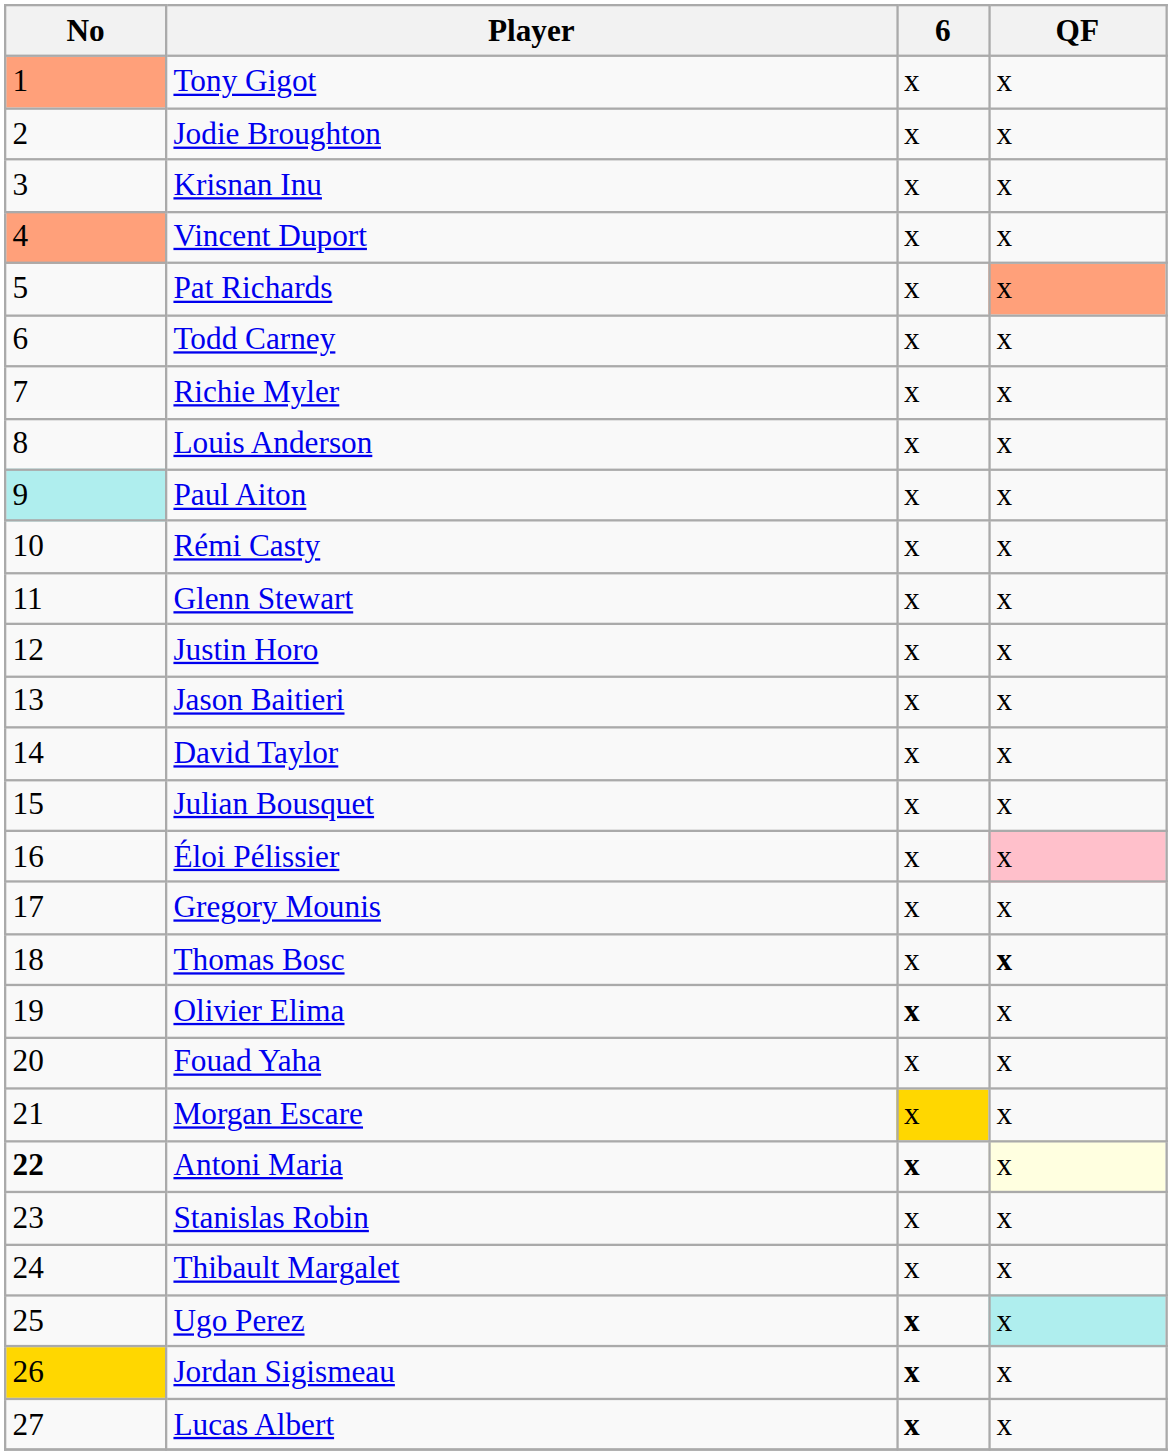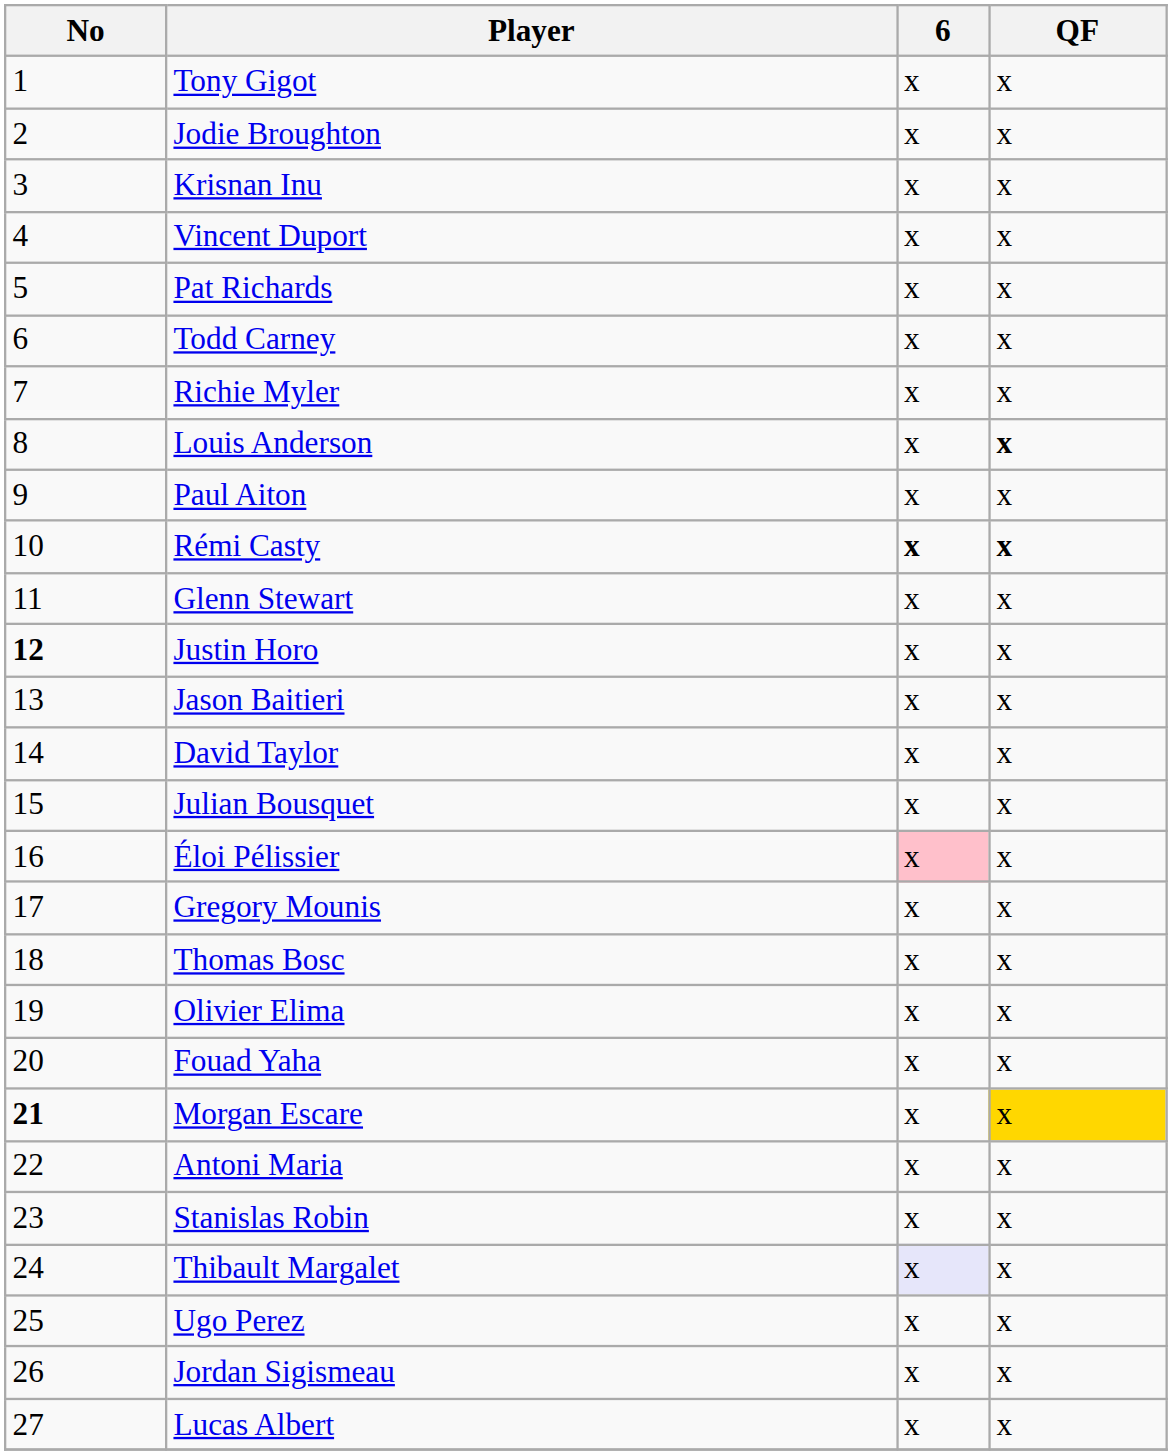(20, 81) lightsalmon background -> (20, 81) no background
(20, 236) lightsalmon background -> (20, 236) no background
(1004, 287) lightsalmon background -> (1004, 287) no background
(1004, 442) normal -> (1004, 442) bold
(20, 494) paleturquoise background -> (20, 494) no background
(912, 545) normal -> (912, 545) bold
(1004, 545) normal -> (1004, 545) bold
(28, 649) normal -> (28, 649) bold
(912, 855) no background -> (912, 855) pink background
(1004, 855) pink background -> (1004, 855) no background
(1004, 958) bold -> (1004, 958) normal
(912, 1010) bold -> (912, 1010) normal
(28, 1113) normal -> (28, 1113) bold
(912, 1113) gold background -> (912, 1113) no background
(1004, 1113) no background -> (1004, 1113) gold background
(28, 1165) bold -> (28, 1165) normal
(912, 1165) bold -> (912, 1165) normal
(1004, 1165) lightyellow background -> (1004, 1165) no background
(912, 1268) no background -> (912, 1268) lavender background
(912, 1320) bold -> (912, 1320) normal
(1004, 1320) paleturquoise background -> (1004, 1320) no background
(28, 1371) gold background -> (28, 1371) no background
(912, 1371) bold -> (912, 1371) normal
(912, 1423) bold -> (912, 1423) normal
